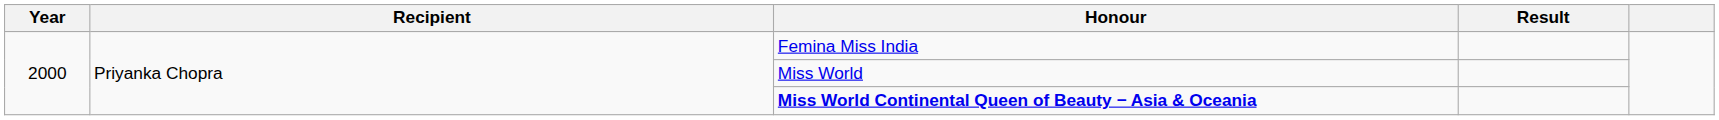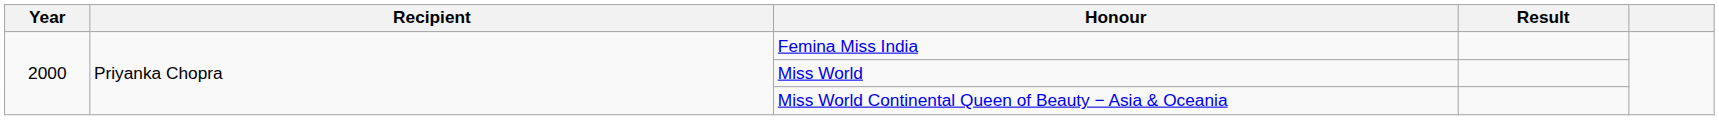(1017, 100) bold -> (1003, 100) normal
